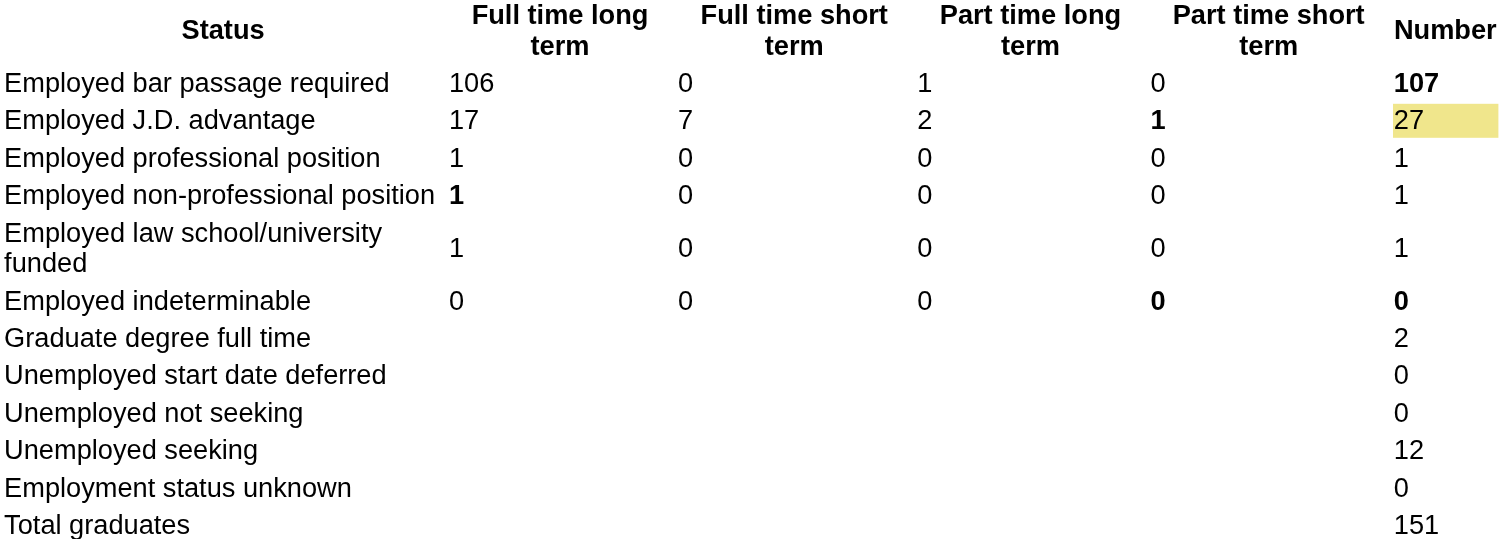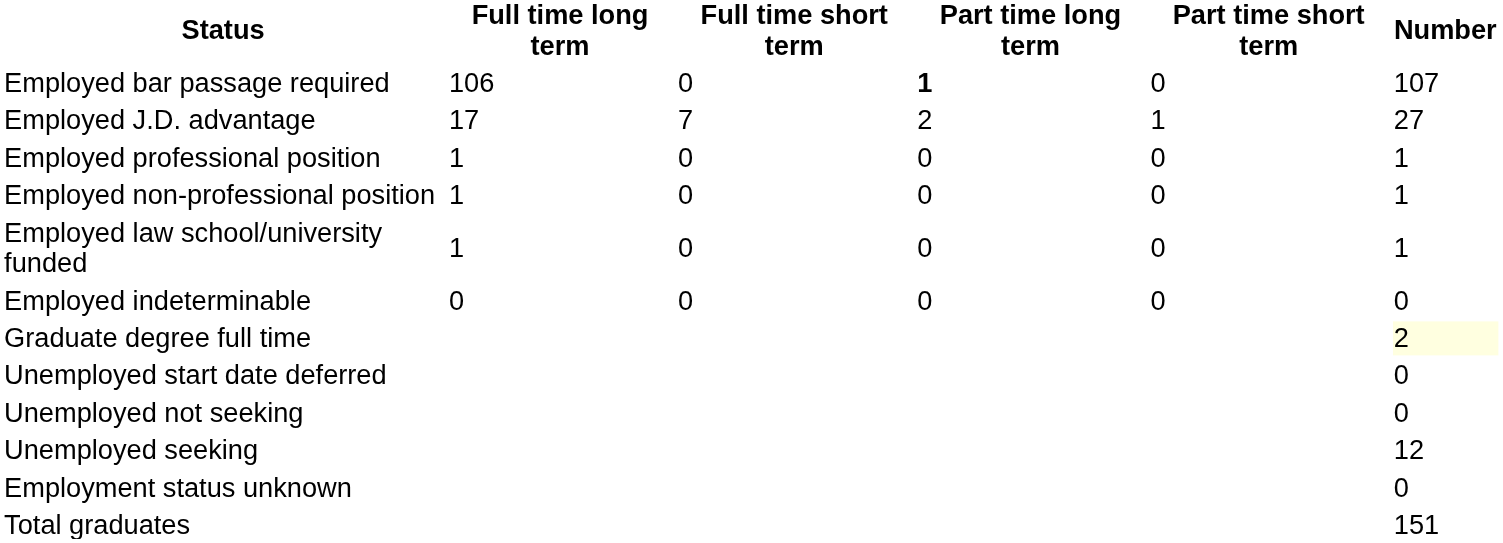(925, 83) normal -> (925, 83) bold
(1417, 83) bold -> (1417, 83) normal
(1158, 120) bold -> (1158, 120) normal
(1409, 120) khaki background -> (1409, 120) no background
(457, 195) bold -> (457, 195) normal
(1158, 300) bold -> (1158, 300) normal
(1401, 300) bold -> (1401, 300) normal
(1401, 338) no background -> (1401, 338) lightyellow background
